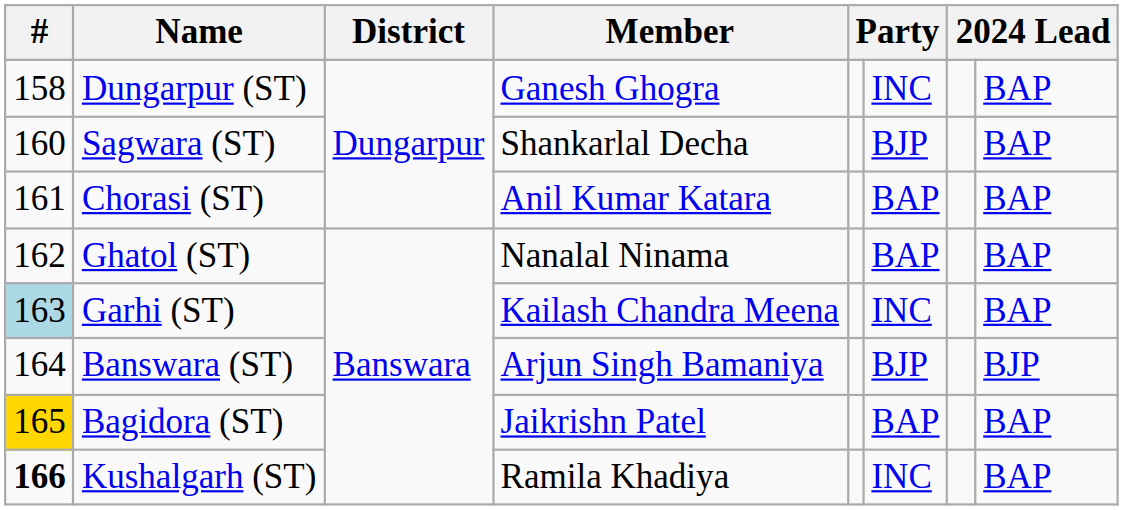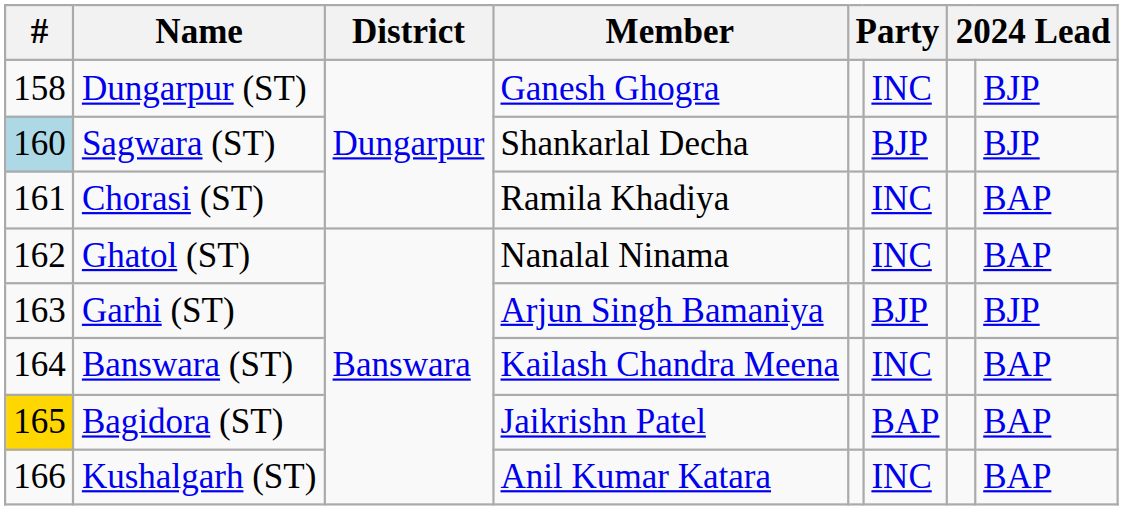(1017, 87) BAP -> (1011, 87) BJP
(39, 143) no background -> (39, 143) lightblue background
(1017, 143) BAP -> (1011, 143) BJP
(636, 198) Anil Kumar Katara -> (615, 198) Ramila Khadiya
(905, 198) BAP -> (902, 198) INC
(905, 254) BAP -> (902, 254) INC
(39, 310) lightblue background -> (39, 310) no background
(670, 310) Kailash Chandra Meena -> (662, 310) Arjun Singh Bamaniya
(902, 310) INC -> (900, 310) BJP
(1017, 310) BAP -> (1011, 310) BJP
(662, 365) Arjun Singh Bamaniya -> (670, 365) Kailash Chandra Meena
(900, 365) BJP -> (902, 365) INC
(1011, 365) BJP -> (1017, 365) BAP
(39, 476) bold -> (39, 476) normal
(615, 476) Ramila Khadiya -> (636, 476) Anil Kumar Katara
